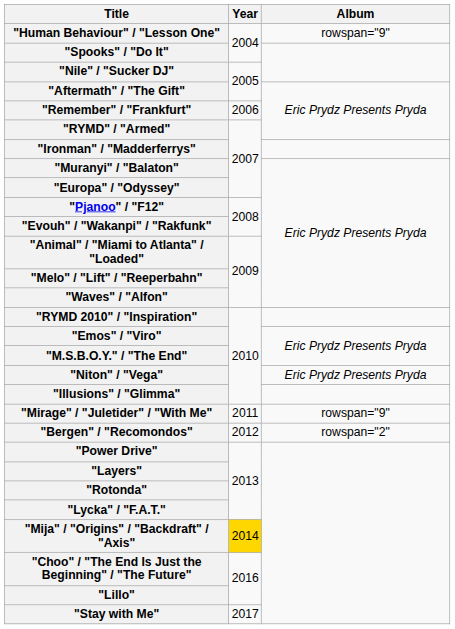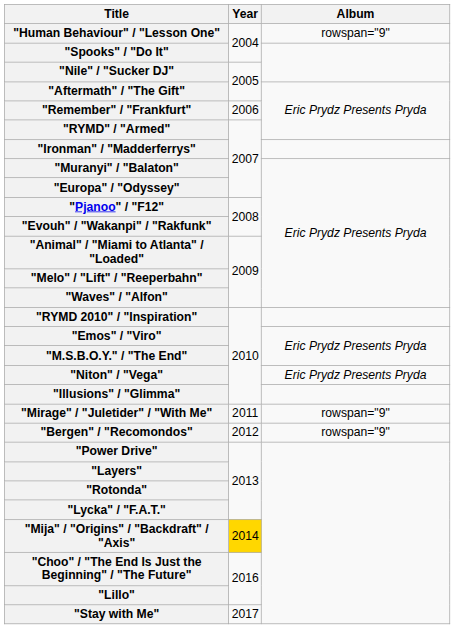(356, 432) rowspan="2" -> (356, 432) rowspan="9"
